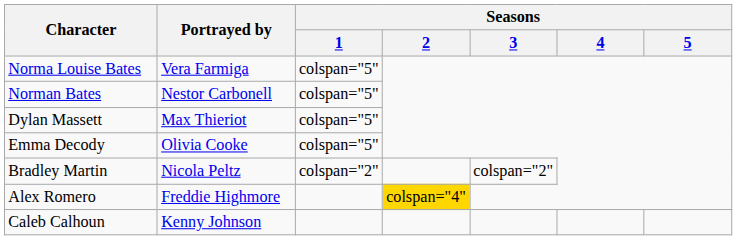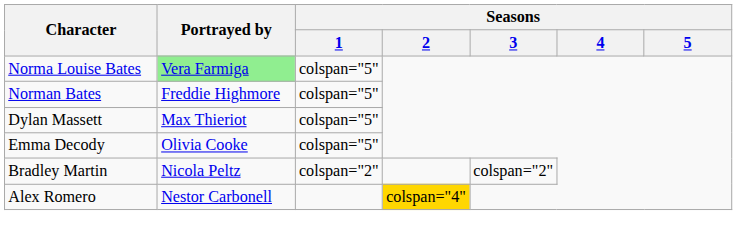(205, 68) no background -> (205, 68) lightgreen background
(217, 94) Nestor Carbonell -> (221, 94) Freddie Highmore
(221, 196) Freddie Highmore -> (217, 196) Nestor Carbonell
- row: (56, 222)
